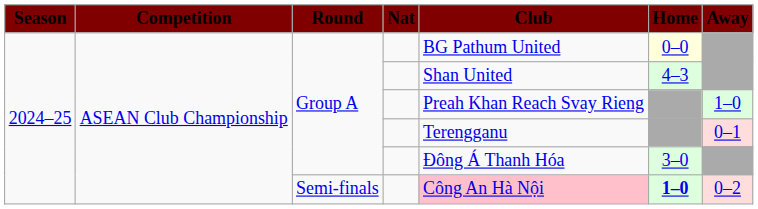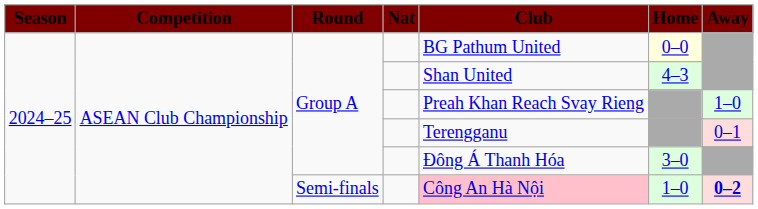(675, 189) bold -> (675, 189) normal
(728, 189) normal -> (728, 189) bold
